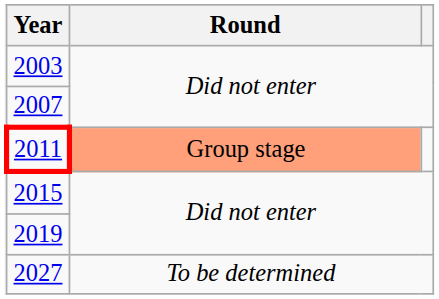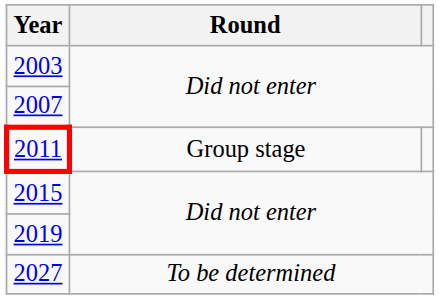(246, 149) lightsalmon background -> (246, 149) no background
